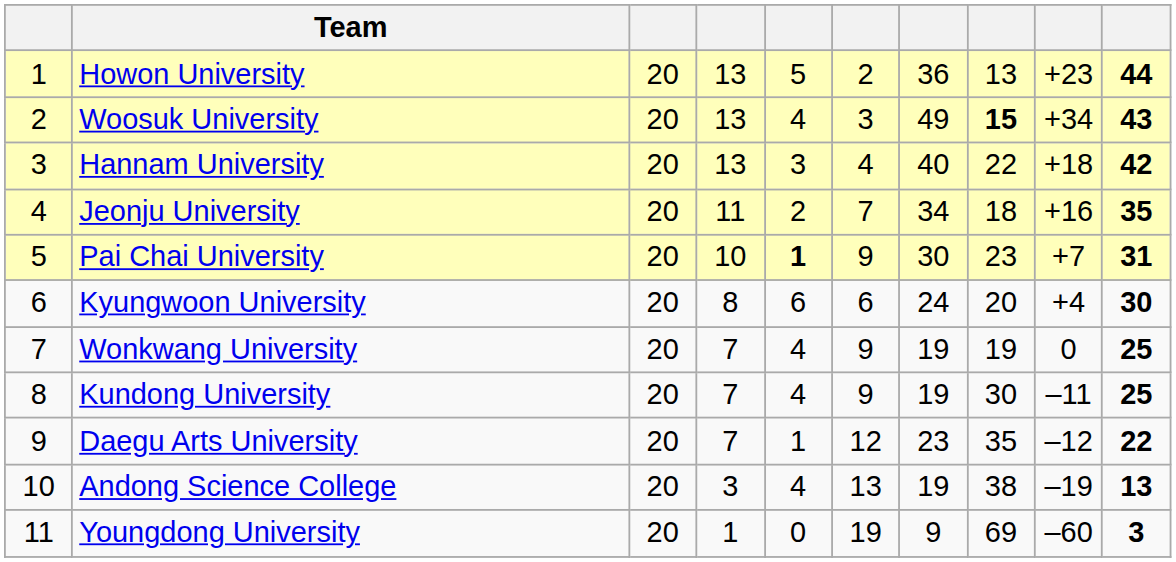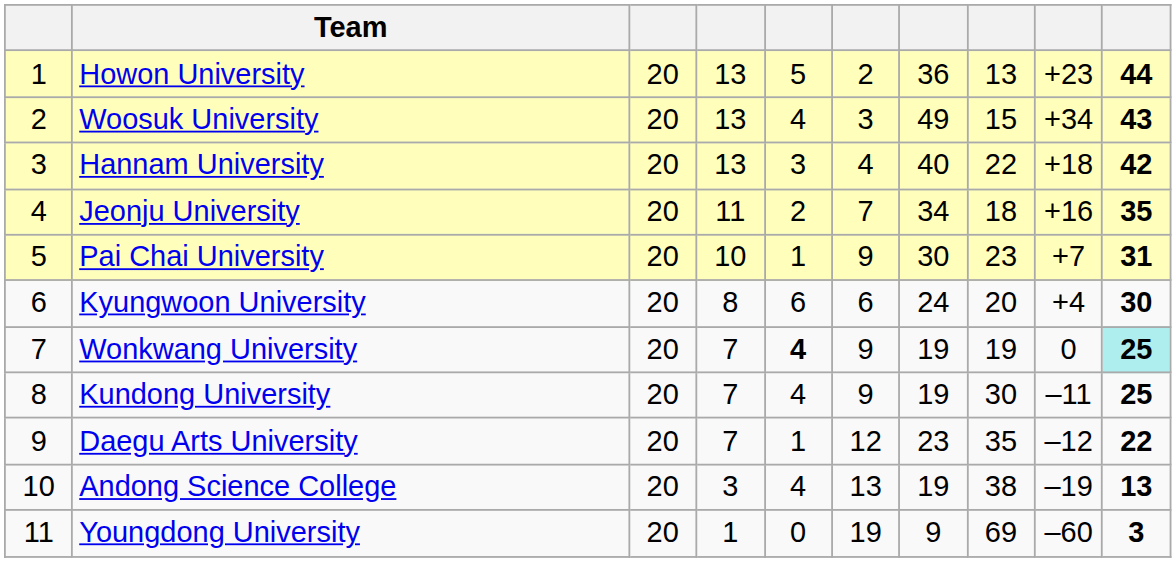(1001, 119) bold -> (1001, 119) normal
(798, 257) bold -> (798, 257) normal
(798, 348) normal -> (798, 348) bold
(1136, 348) no background -> (1136, 348) paleturquoise background
